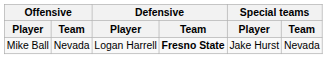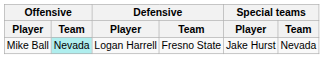(72, 45) no background -> (72, 45) paleturquoise background
(193, 45) bold -> (191, 45) normal
